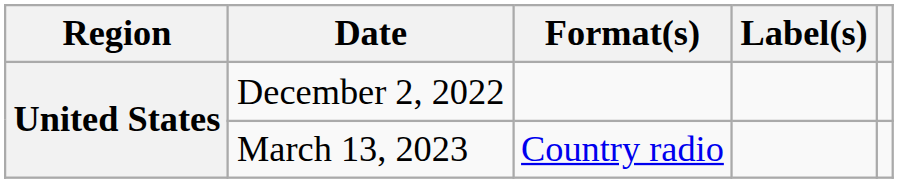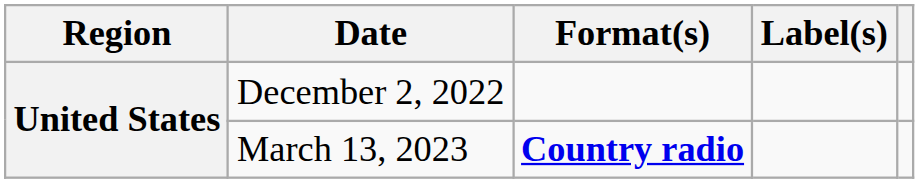(622, 148) normal -> (633, 148) bold
